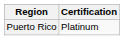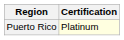(80, 27) no background -> (80, 27) lightyellow background
